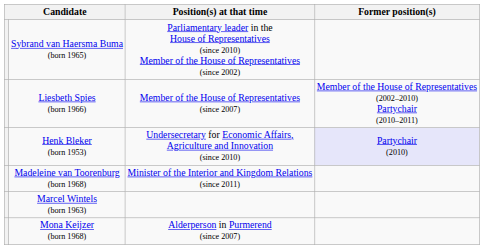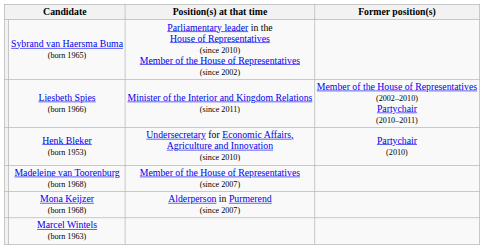(220, 103) Member of the House of Representatives (since 2007) -> (220, 103) Minister of the Interior and Kingdom Relations (since 2011)
(397, 146) lavender background -> (397, 146) no background
(220, 178) Minister of the Interior and Kingdom Relations (since 2011) -> (220, 178) Member of the House of Representatives (since 2007)
rows swapped: (67, 231) <-> (67, 204)
